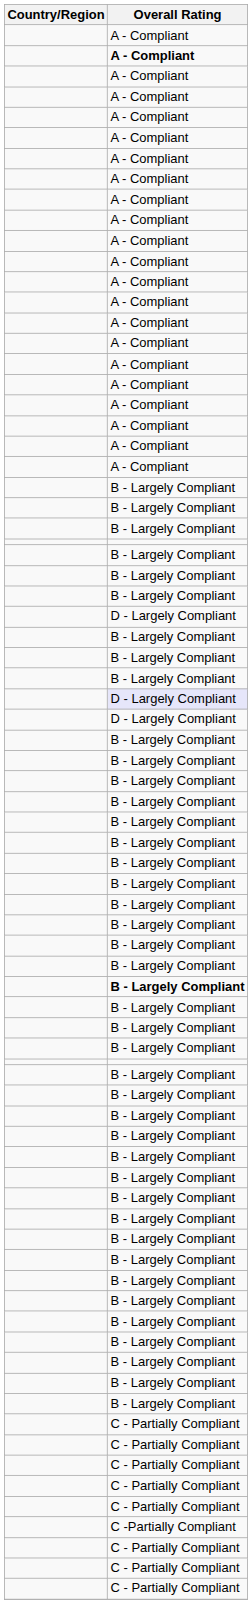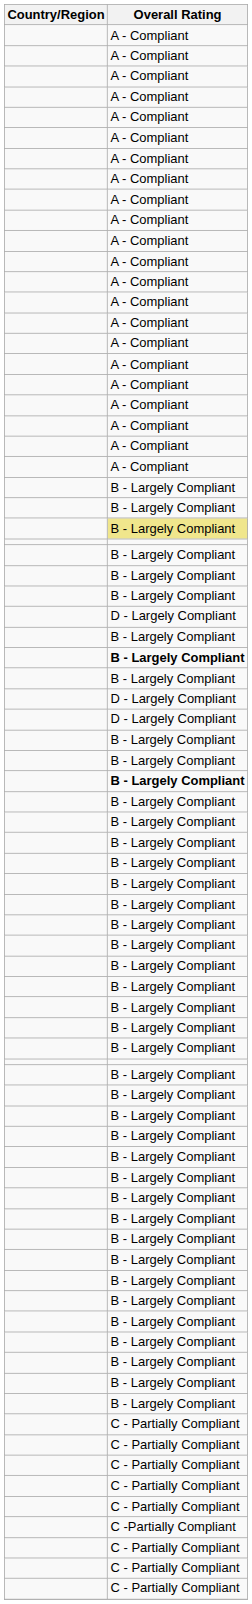(152, 55) bold -> (149, 55) normal
(173, 528) no background -> (173, 528) khaki background
(173, 657) normal -> (178, 657) bold
(173, 699) lavender background -> (173, 699) no background
(173, 781) normal -> (178, 781) bold
(178, 986) bold -> (173, 986) normal
